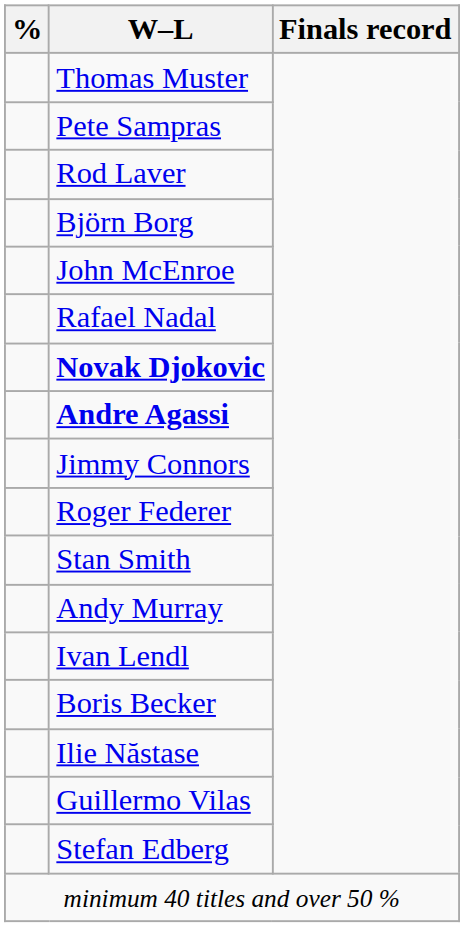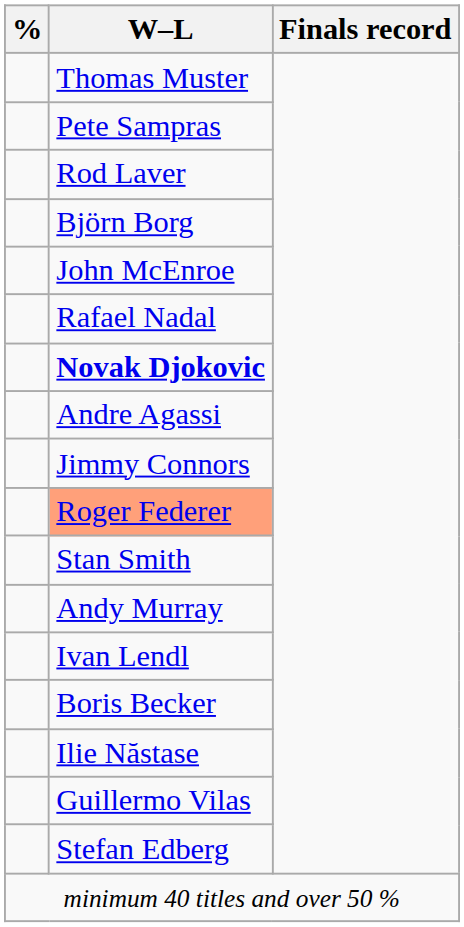(143, 414) bold -> (139, 414) normal
(144, 511) no background -> (144, 511) lightsalmon background
